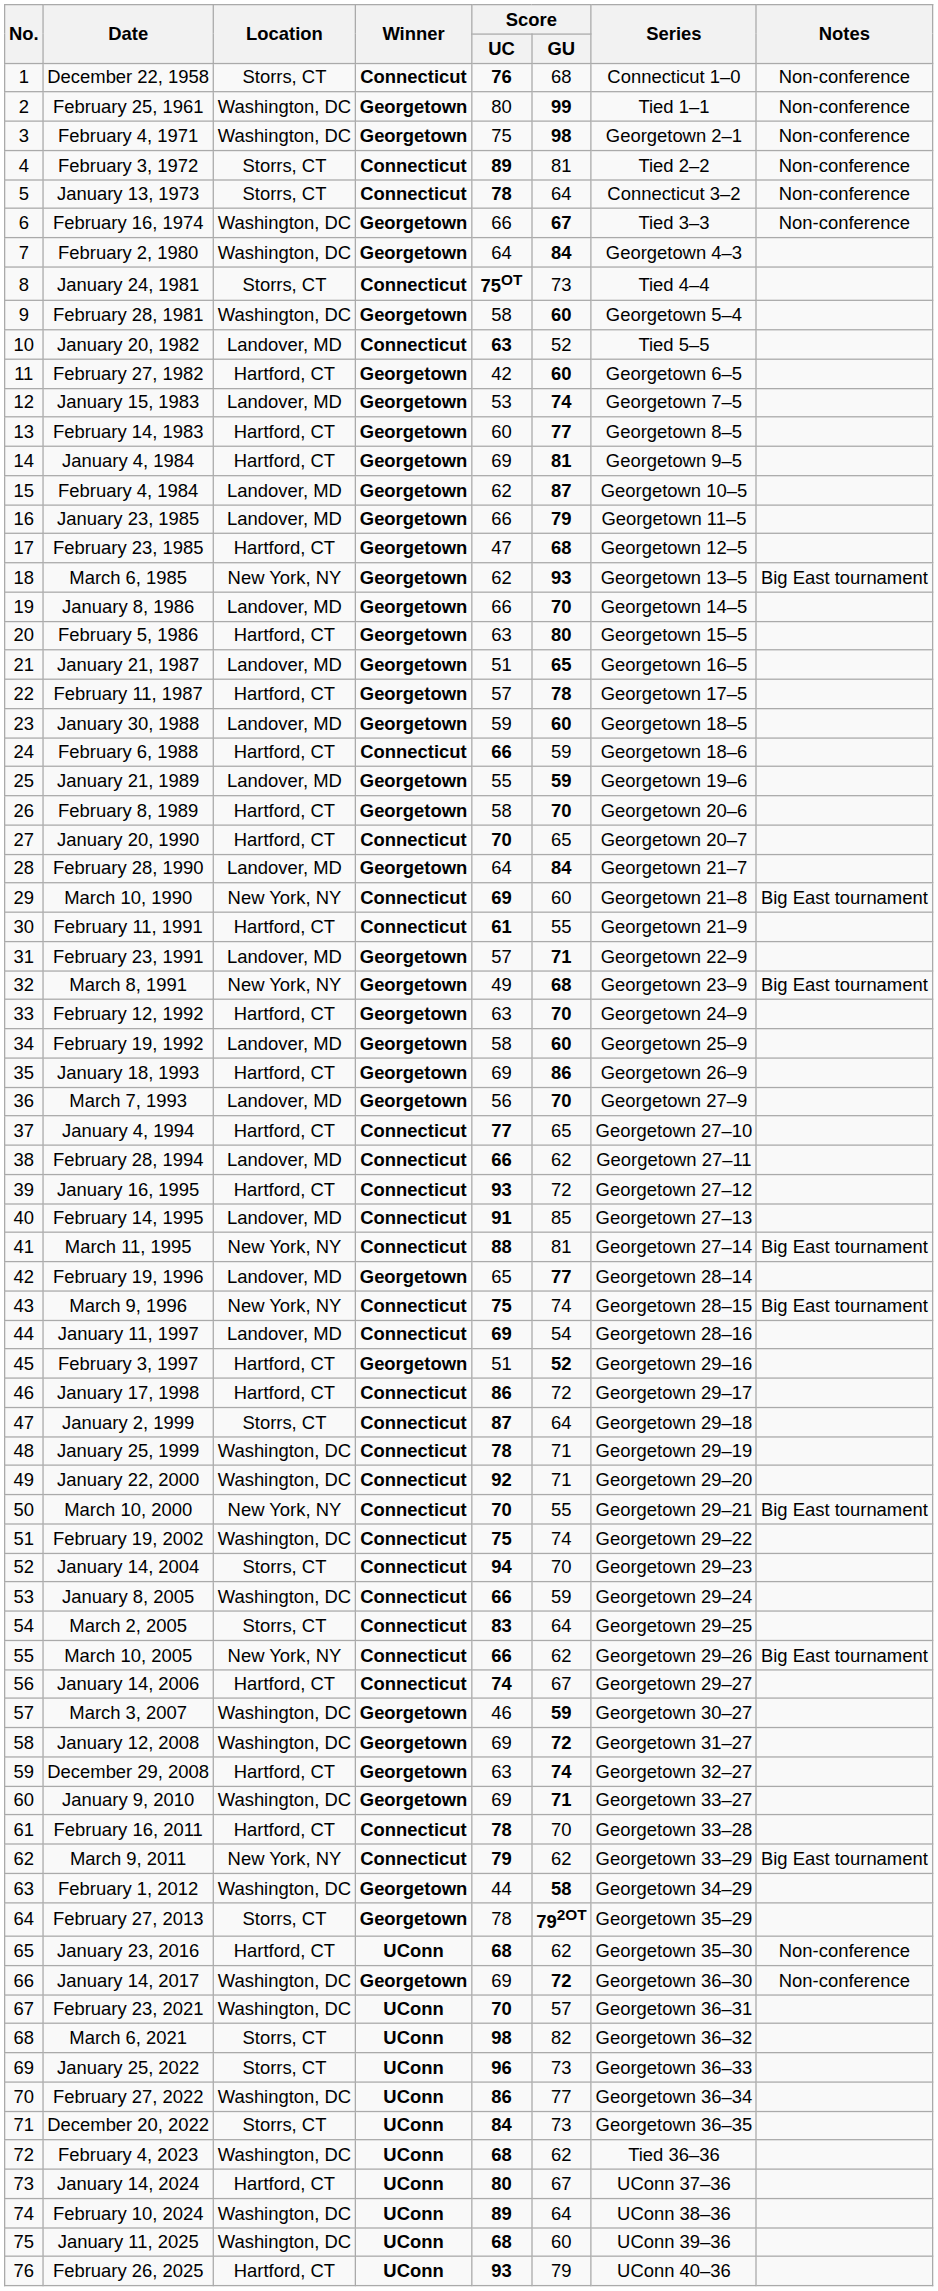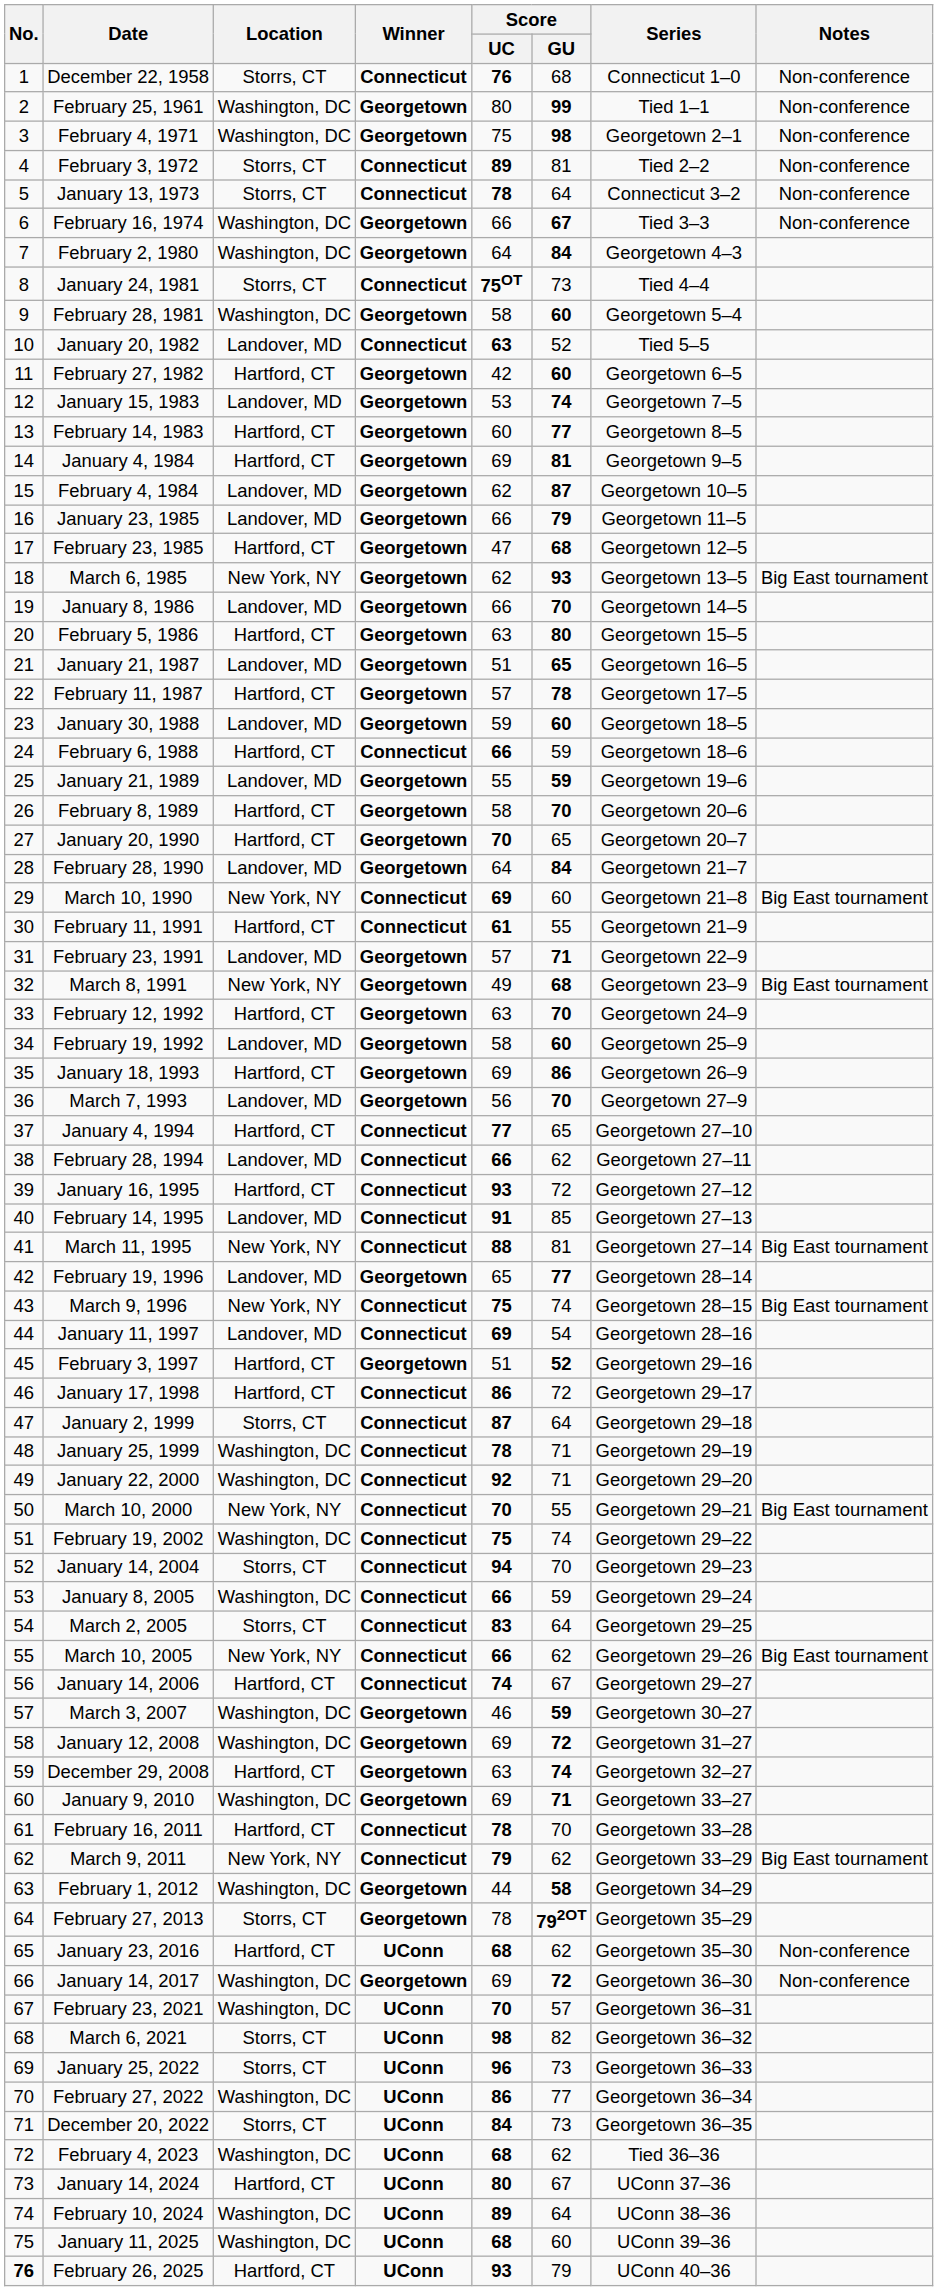(414, 840) Connecticut -> (414, 840) Georgetown
(24, 2272) normal -> (24, 2272) bold
